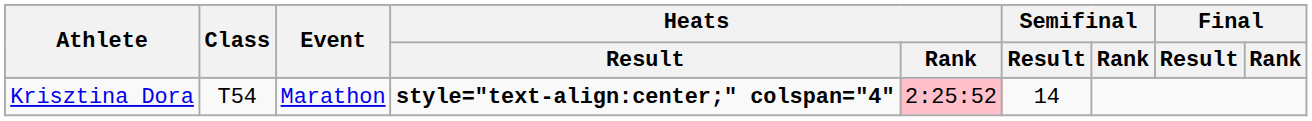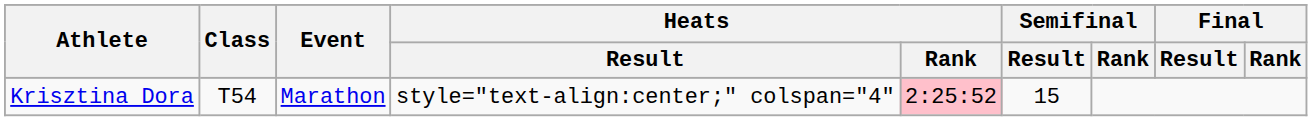(645, 97) bold -> (645, 97) normal
(1047, 97) 14 -> (1047, 97) 15
